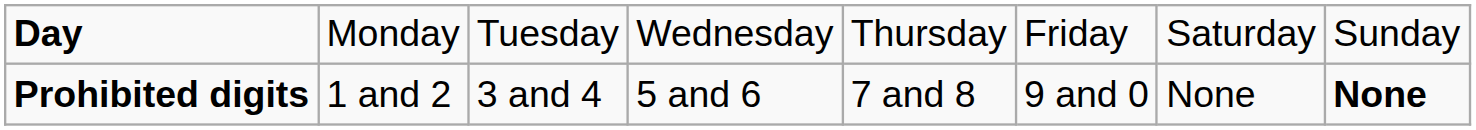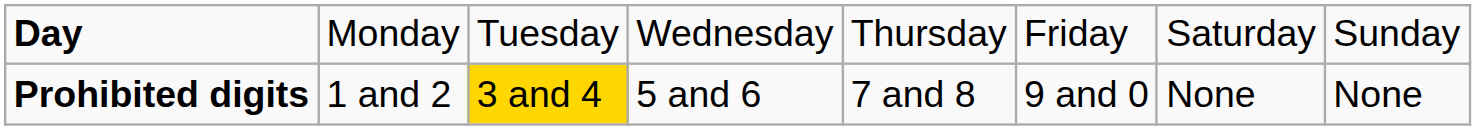(539, 93) no background -> (539, 93) gold background
(1380, 93) bold -> (1378, 93) normal
